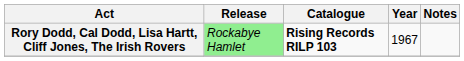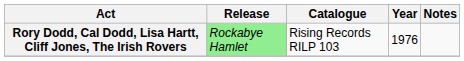(330, 39) bold -> (330, 39) normal
(405, 39) 1967 -> (405, 39) 1976
